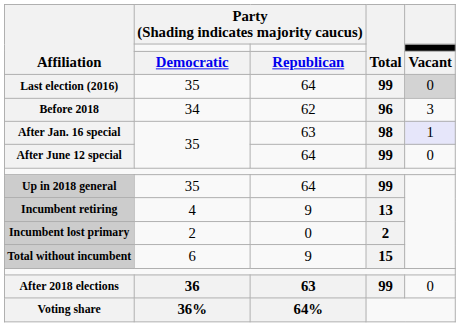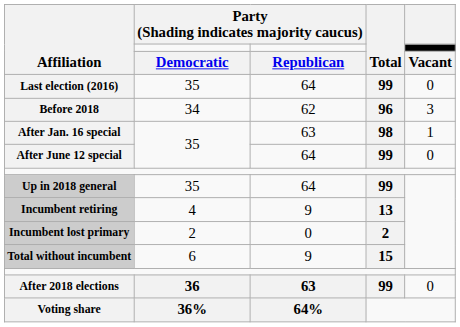(430, 86) lightgrey background -> (430, 86) no background
(430, 132) lavender background -> (430, 132) no background
